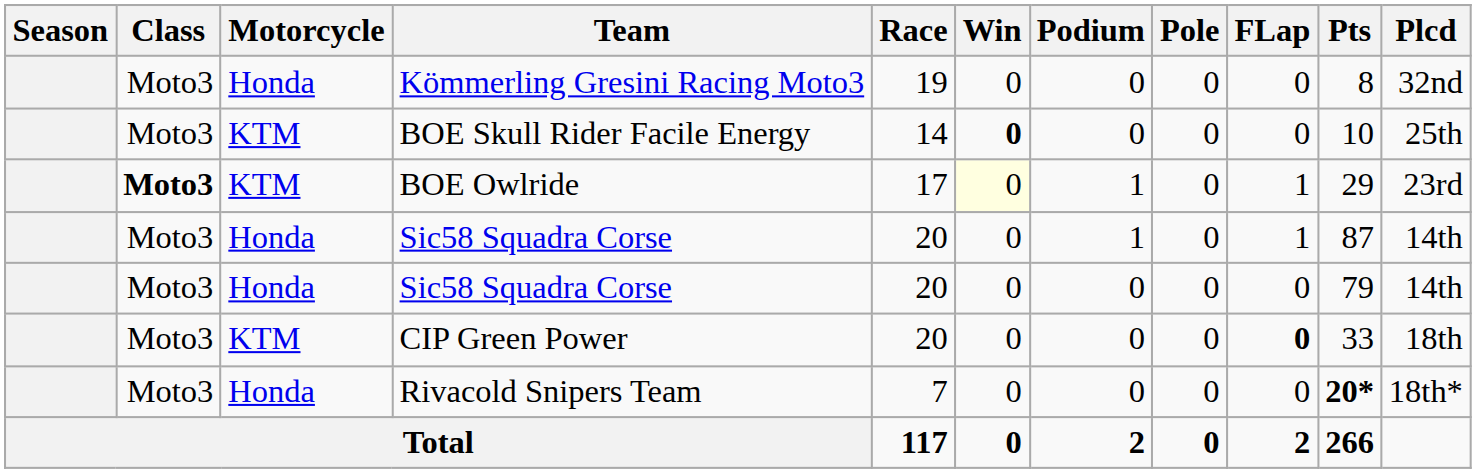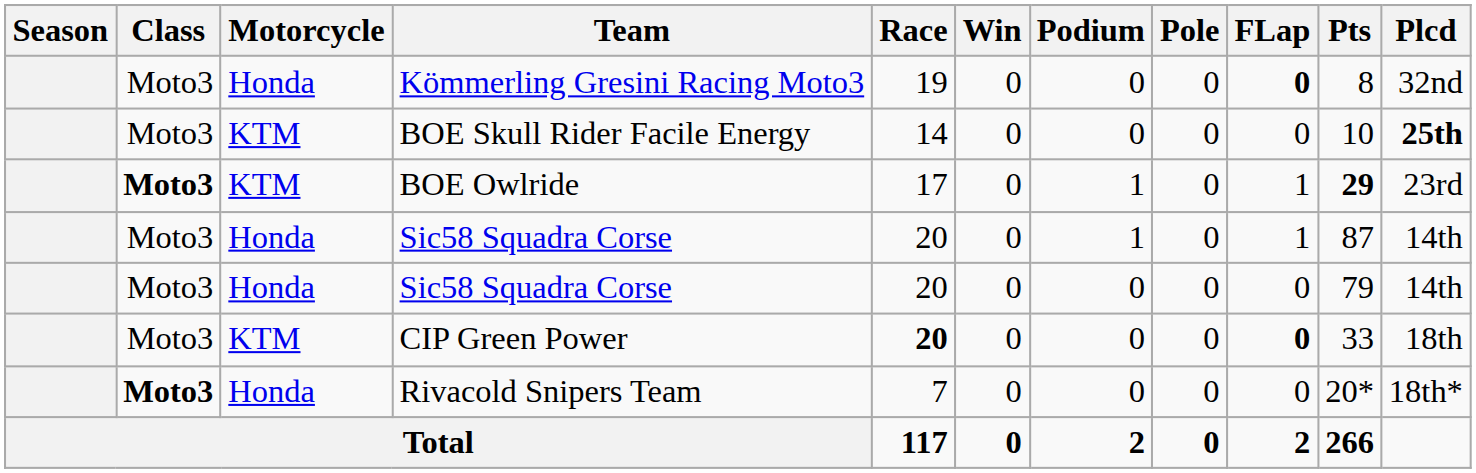(1302, 81) normal -> (1302, 81) bold
(1014, 133) bold -> (1014, 133) normal
(1434, 133) normal -> (1432, 133) bold
(1014, 184) lightyellow background -> (1014, 184) no background
(1358, 184) normal -> (1358, 184) bold
(931, 339) normal -> (931, 339) bold
(170, 390) normal -> (168, 390) bold
(1350, 390) bold -> (1350, 390) normal
